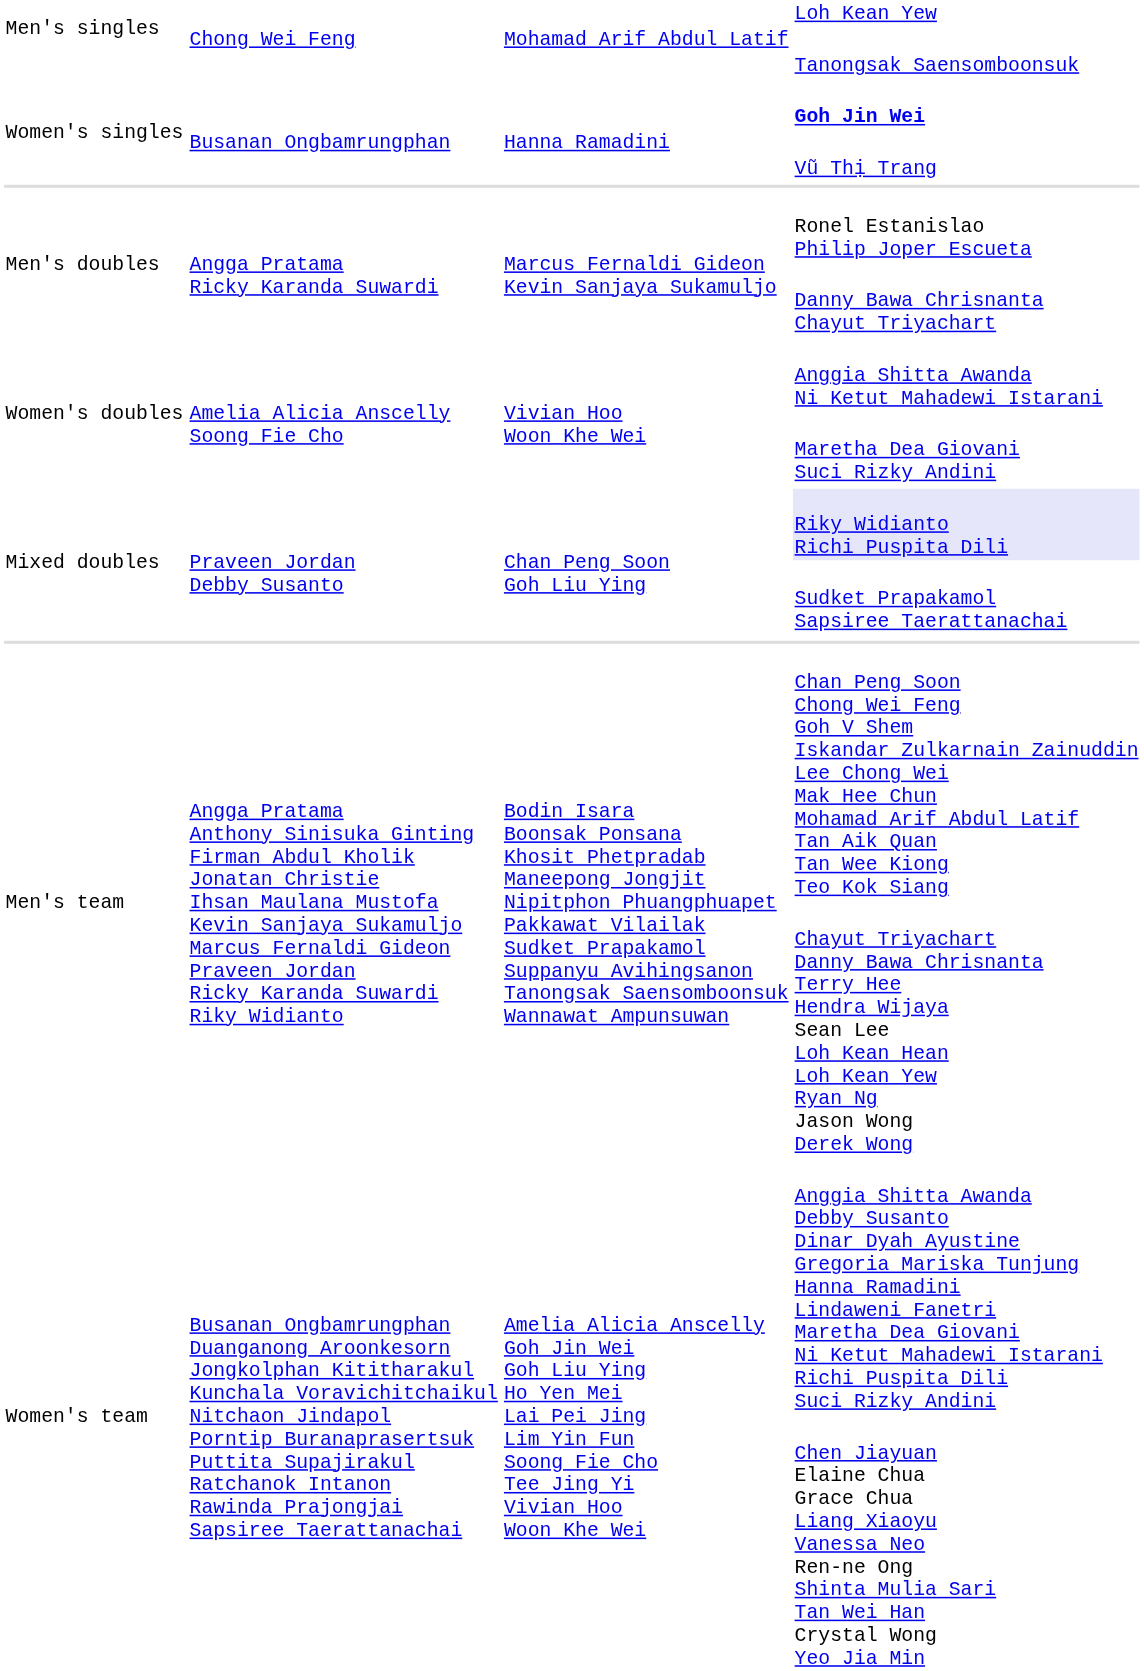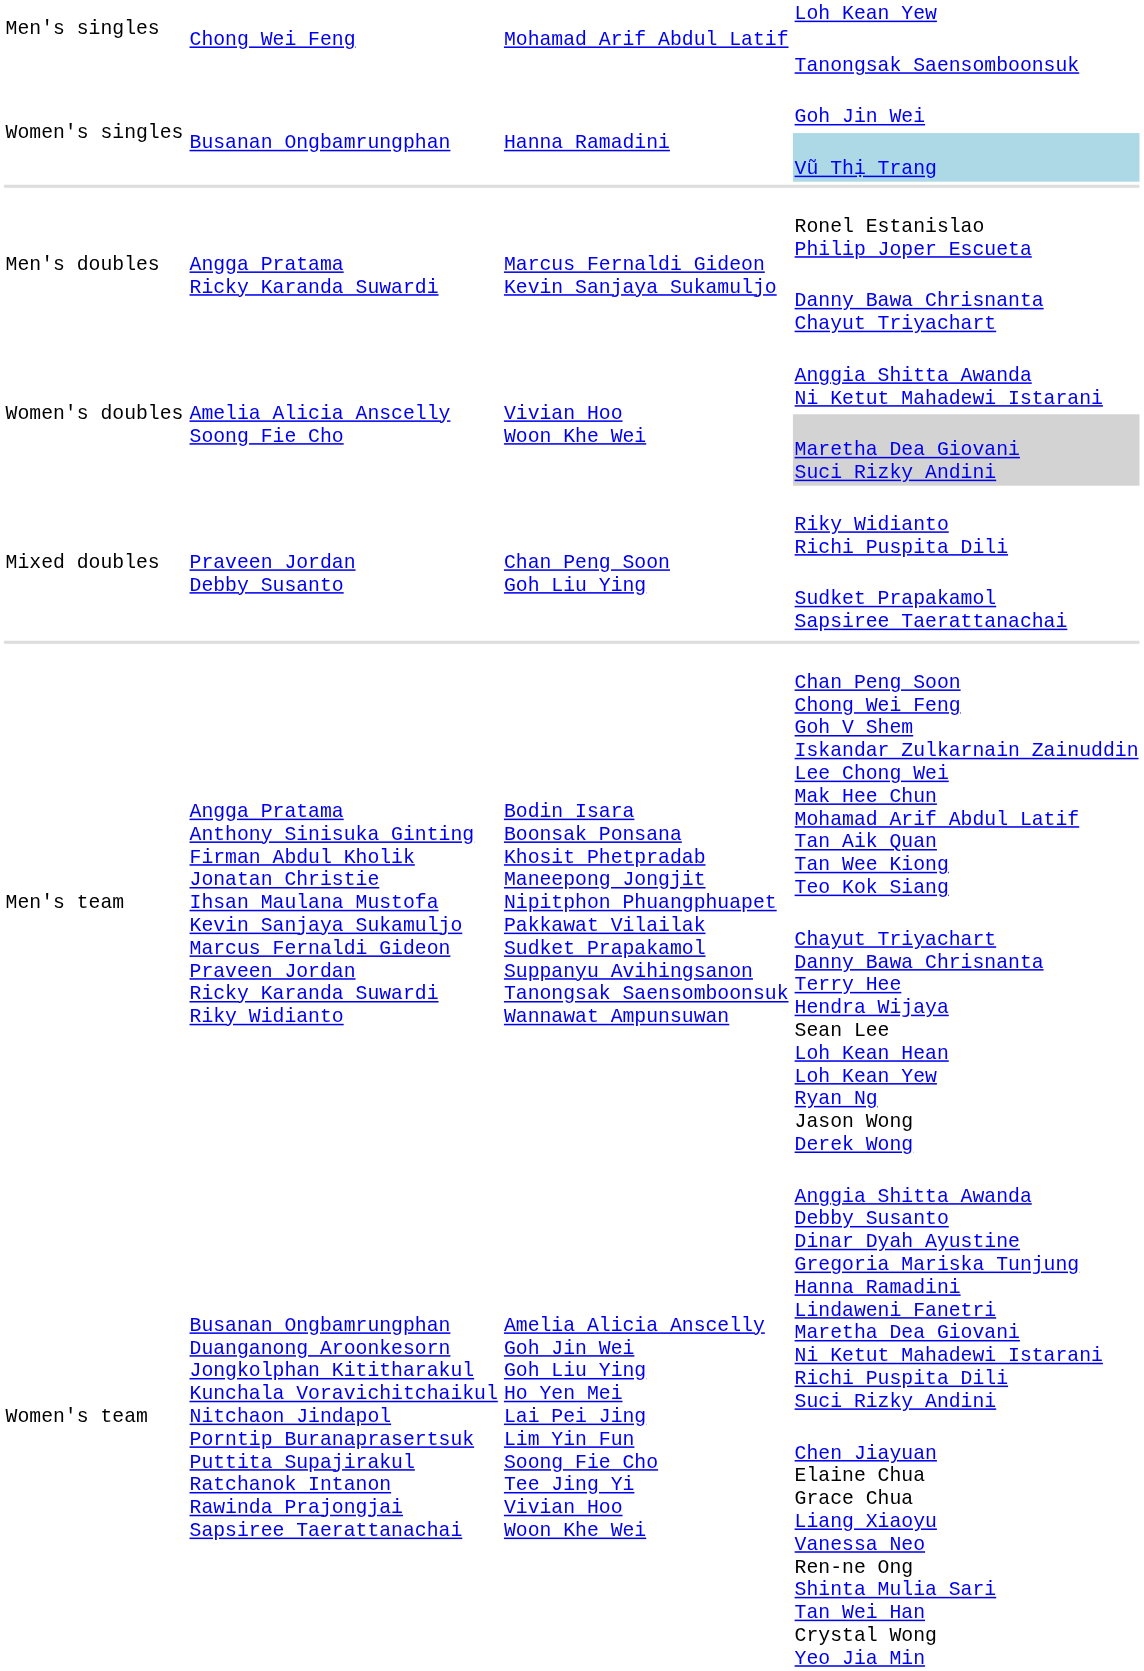(860, 117) bold -> (860, 117) normal
(866, 169) no background -> (866, 169) lightblue background
(907, 461) no background -> (907, 461) lightgrey background
(901, 536) lavender background -> (901, 536) no background
